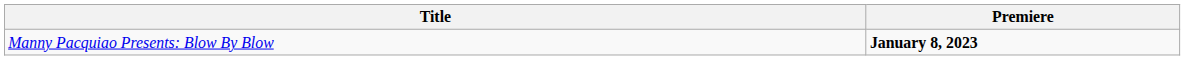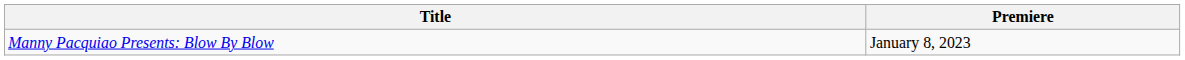(924, 42) bold -> (920, 42) normal
